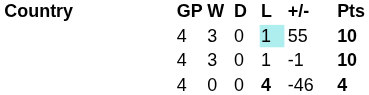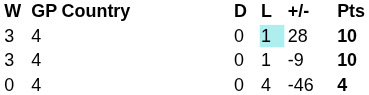columns swapped: (39, 11) <-> (216, 11)
(298, 36) 55 -> (298, 36) 28
(296, 60) -1 -> (296, 60) -9
(266, 85) bold -> (266, 85) normal
